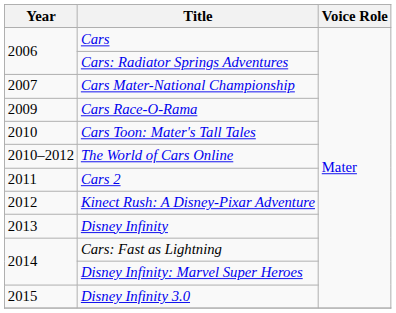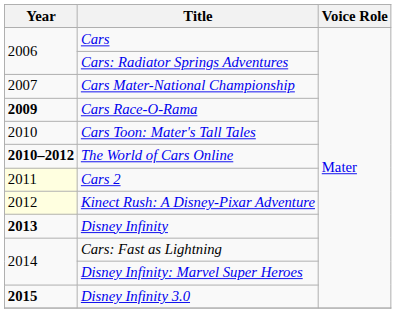(23, 109) normal -> (23, 109) bold
(41, 156) normal -> (41, 156) bold
(22, 179) no background -> (22, 179) lightyellow background
(23, 202) no background -> (23, 202) lightyellow background
(23, 226) normal -> (23, 226) bold
(23, 296) normal -> (23, 296) bold
